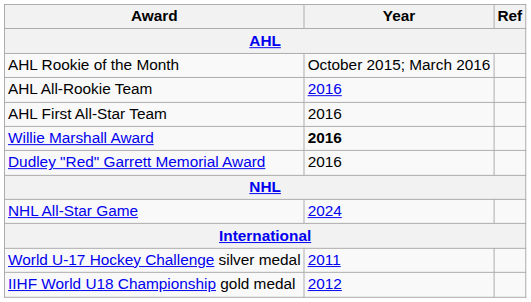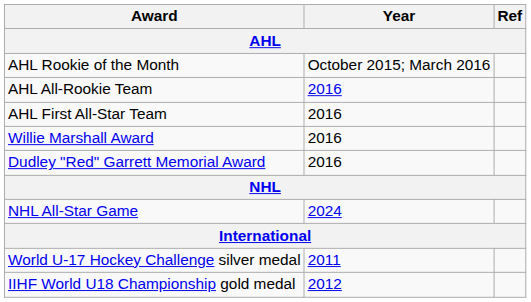(325, 138) bold -> (325, 138) normal
